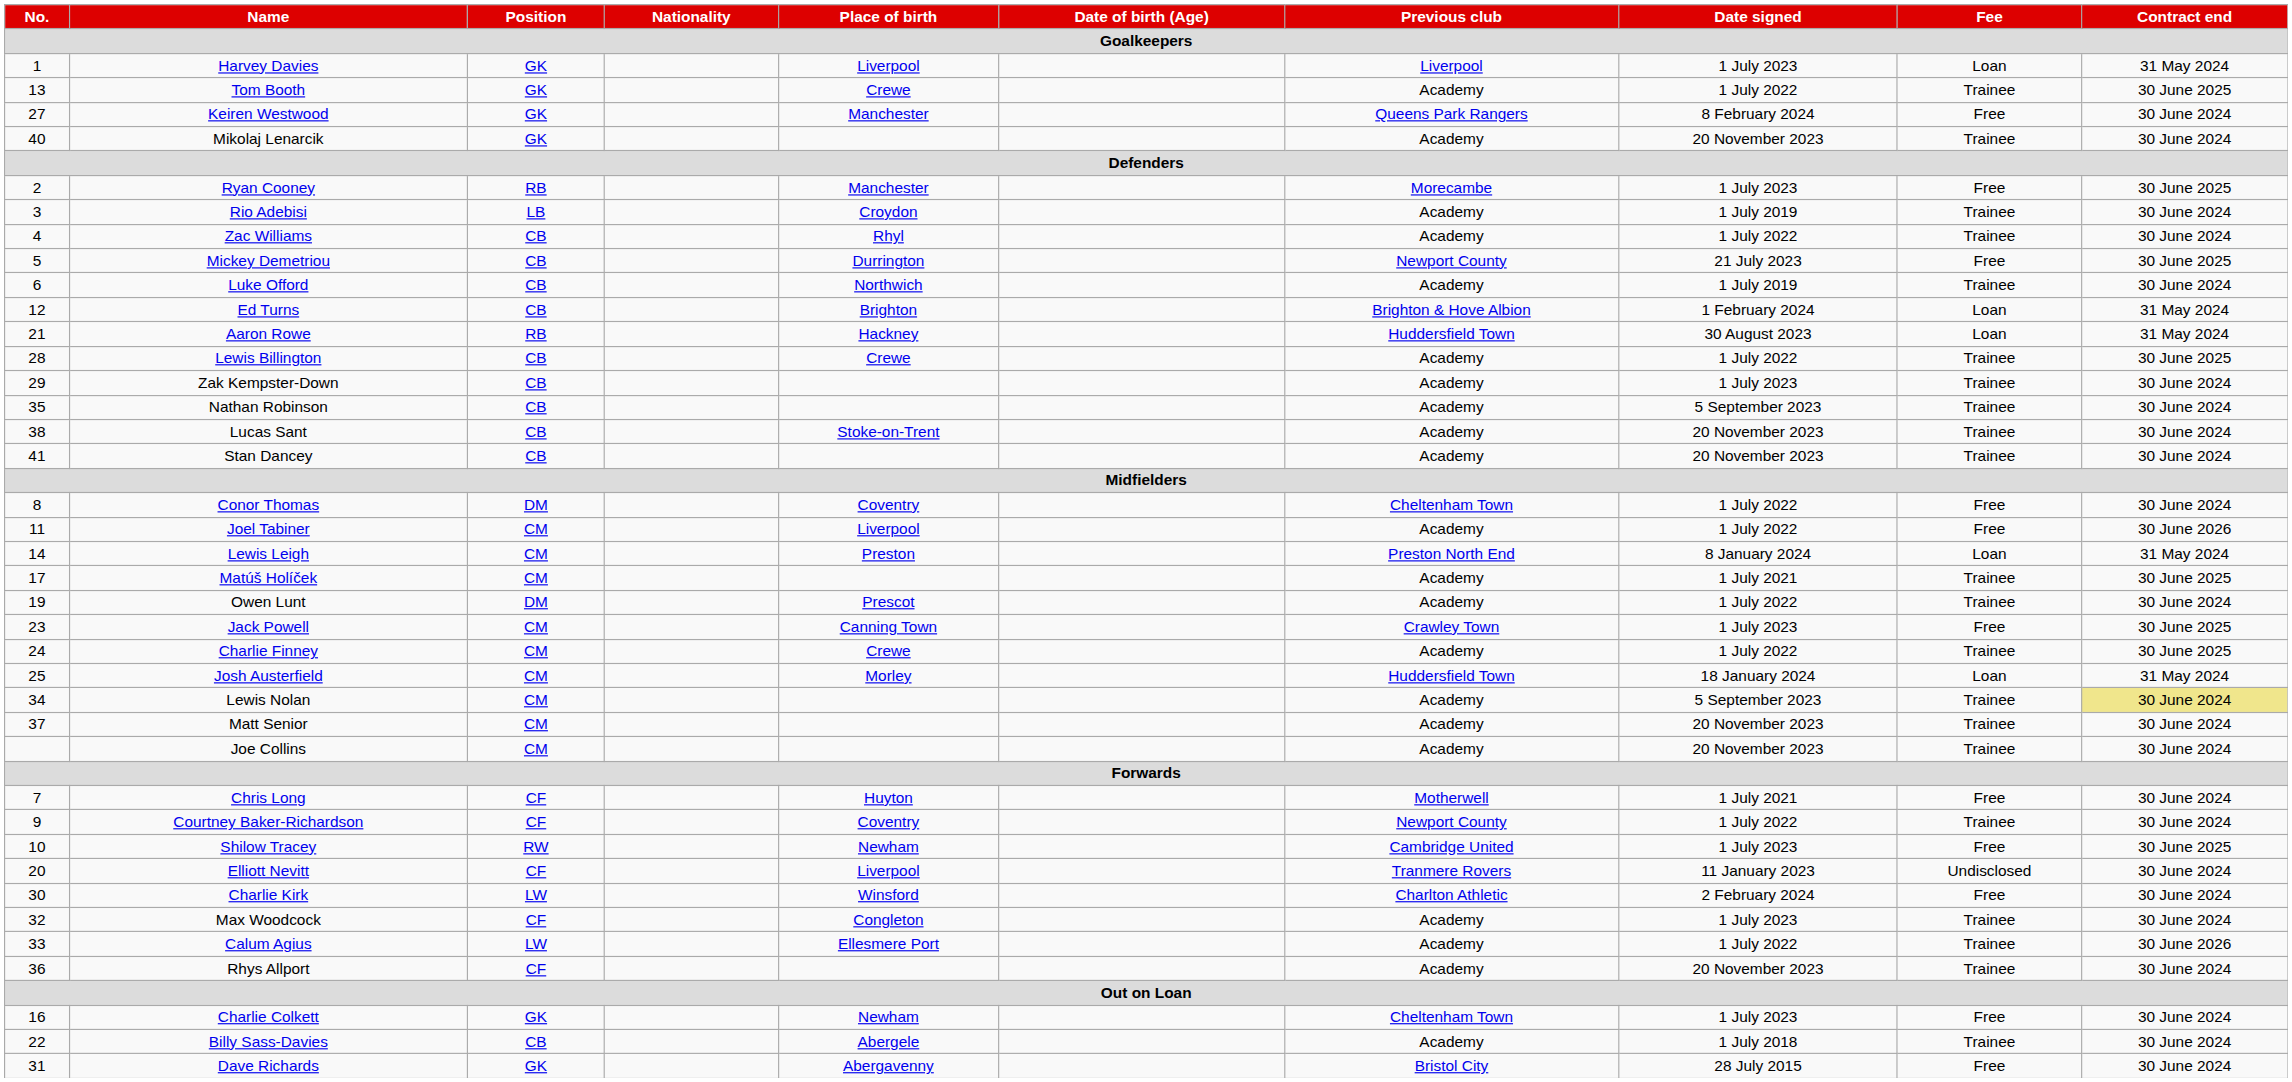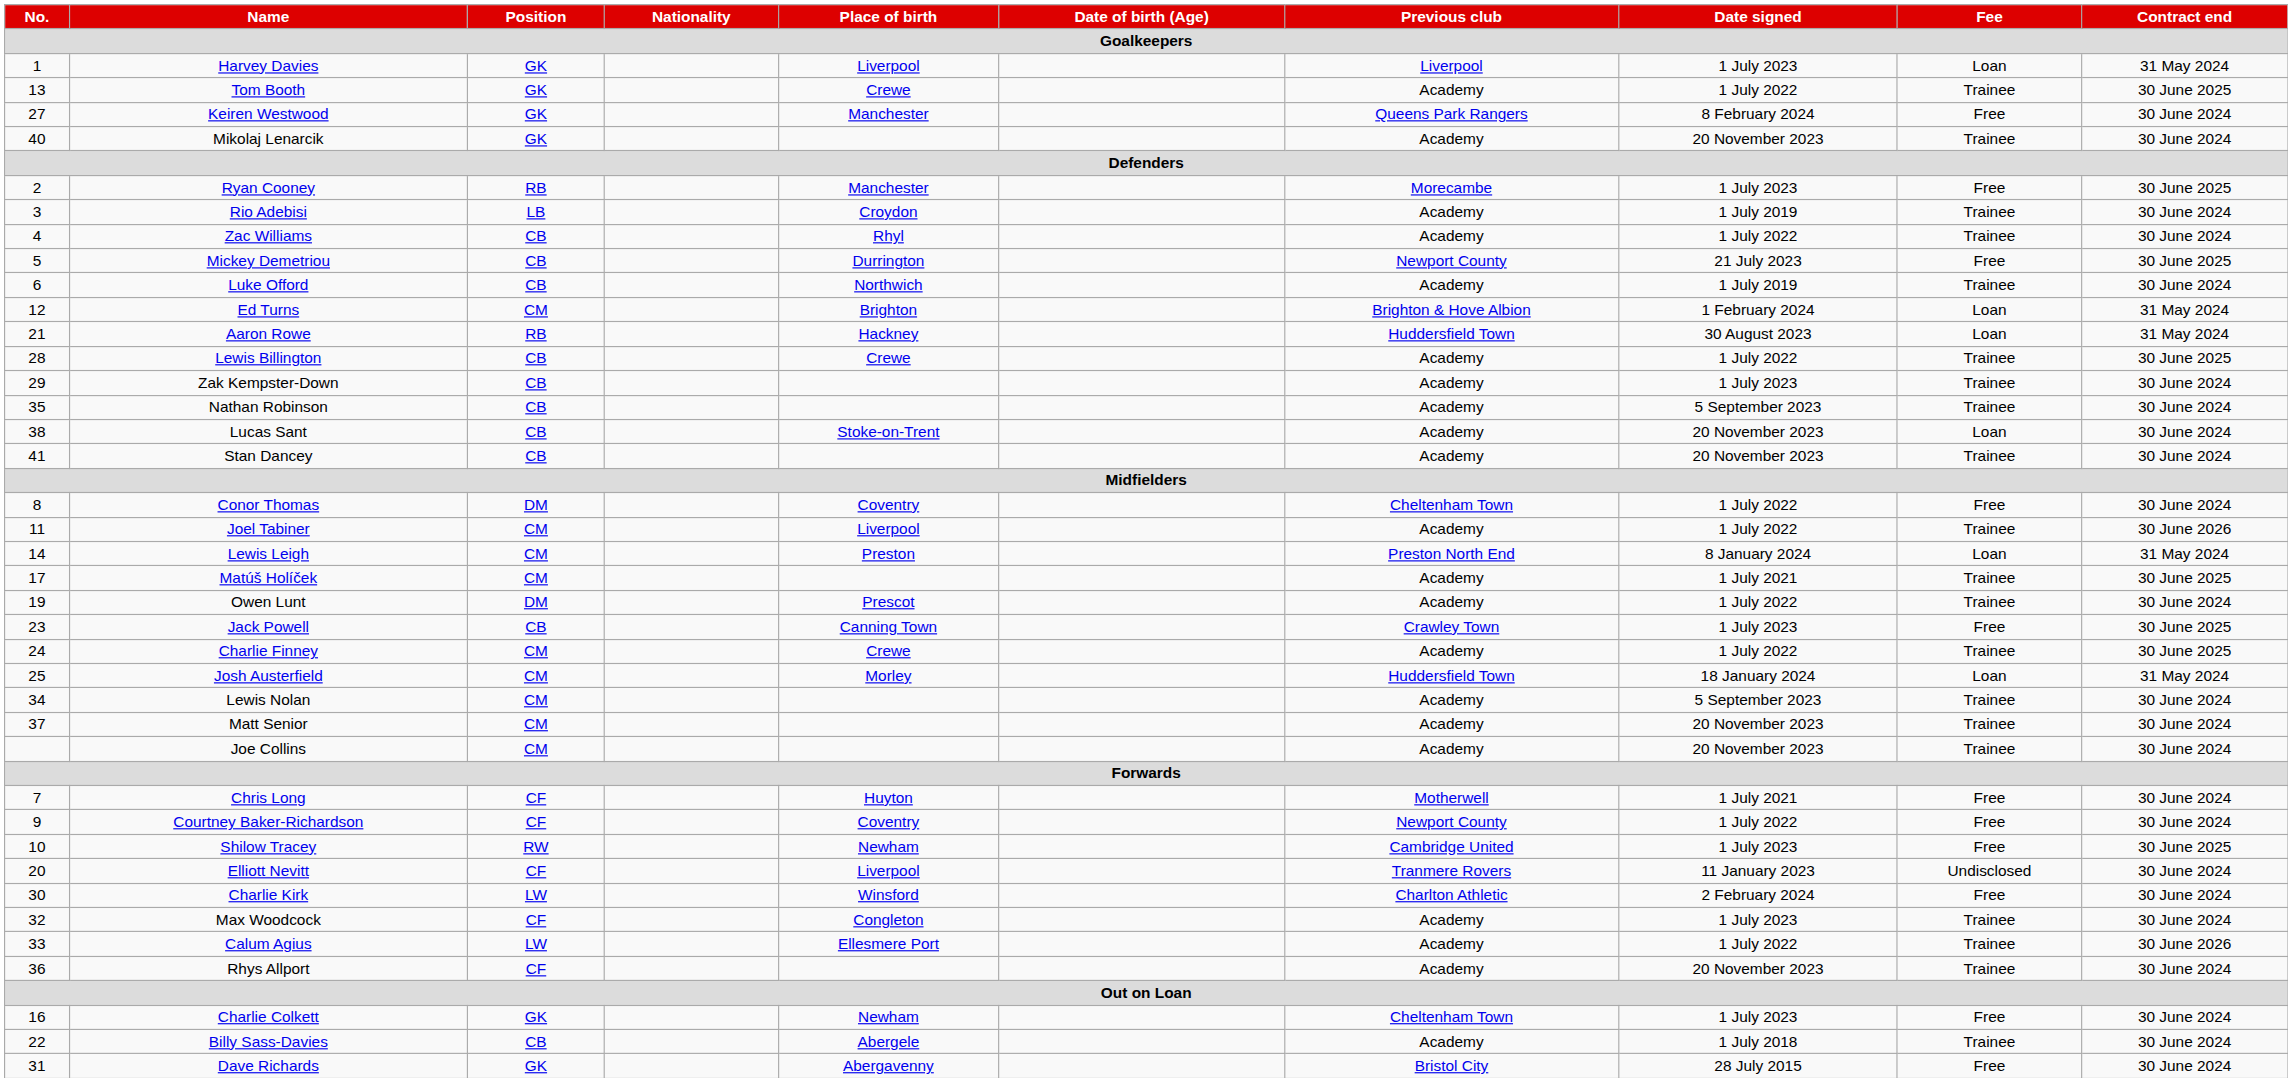(536, 309) CB -> (536, 309) CM
(1989, 431) Trainee -> (1989, 431) Loan
(1989, 529) Free -> (1989, 529) Trainee
(536, 626) CM -> (536, 626) CB
(2185, 700) khaki background -> (2185, 700) no background
(1989, 822) Trainee -> (1989, 822) Free
